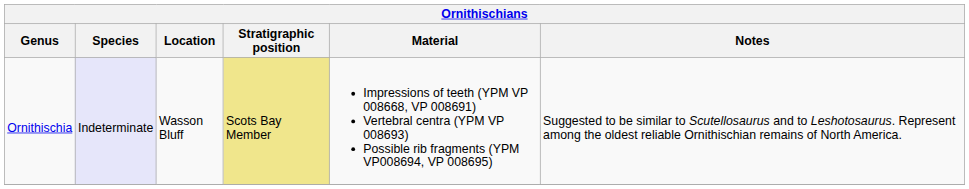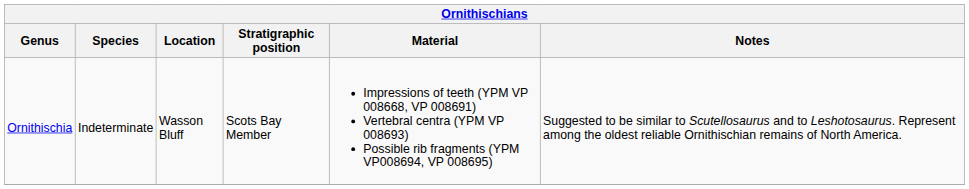(116, 128) lavender background -> (116, 128) no background
(254, 128) khaki background -> (254, 128) no background
